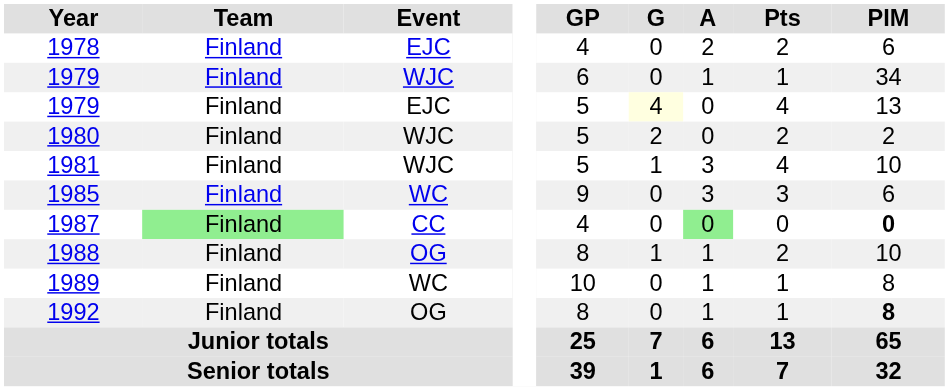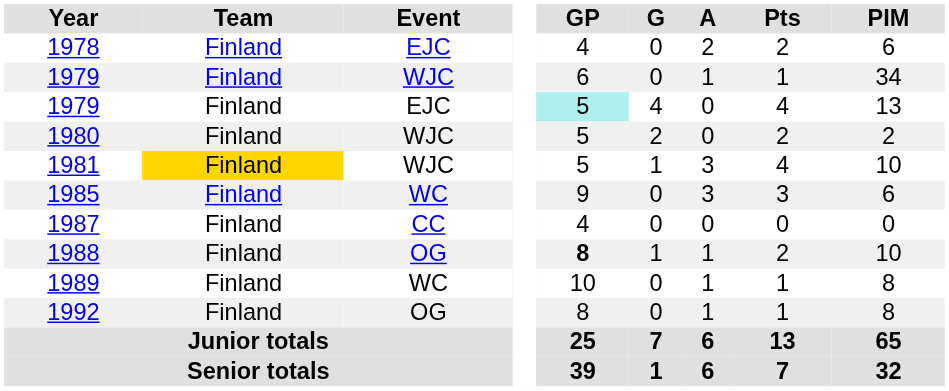(583, 106) no background -> (583, 106) paleturquoise background
(656, 106) lightyellow background -> (656, 106) no background
(244, 165) no background -> (244, 165) gold background
(244, 224) lightgreen background -> (244, 224) no background
(708, 224) lightgreen background -> (708, 224) no background
(888, 224) bold -> (888, 224) normal
(583, 253) normal -> (583, 253) bold
(888, 312) bold -> (888, 312) normal
